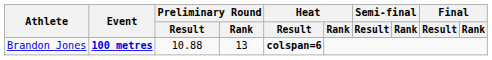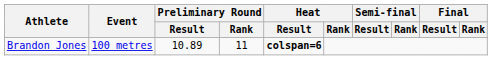(122, 46) bold -> (122, 46) normal
(187, 46) 10.88 -> (187, 46) 10.89
(242, 46) 13 -> (242, 46) 11
